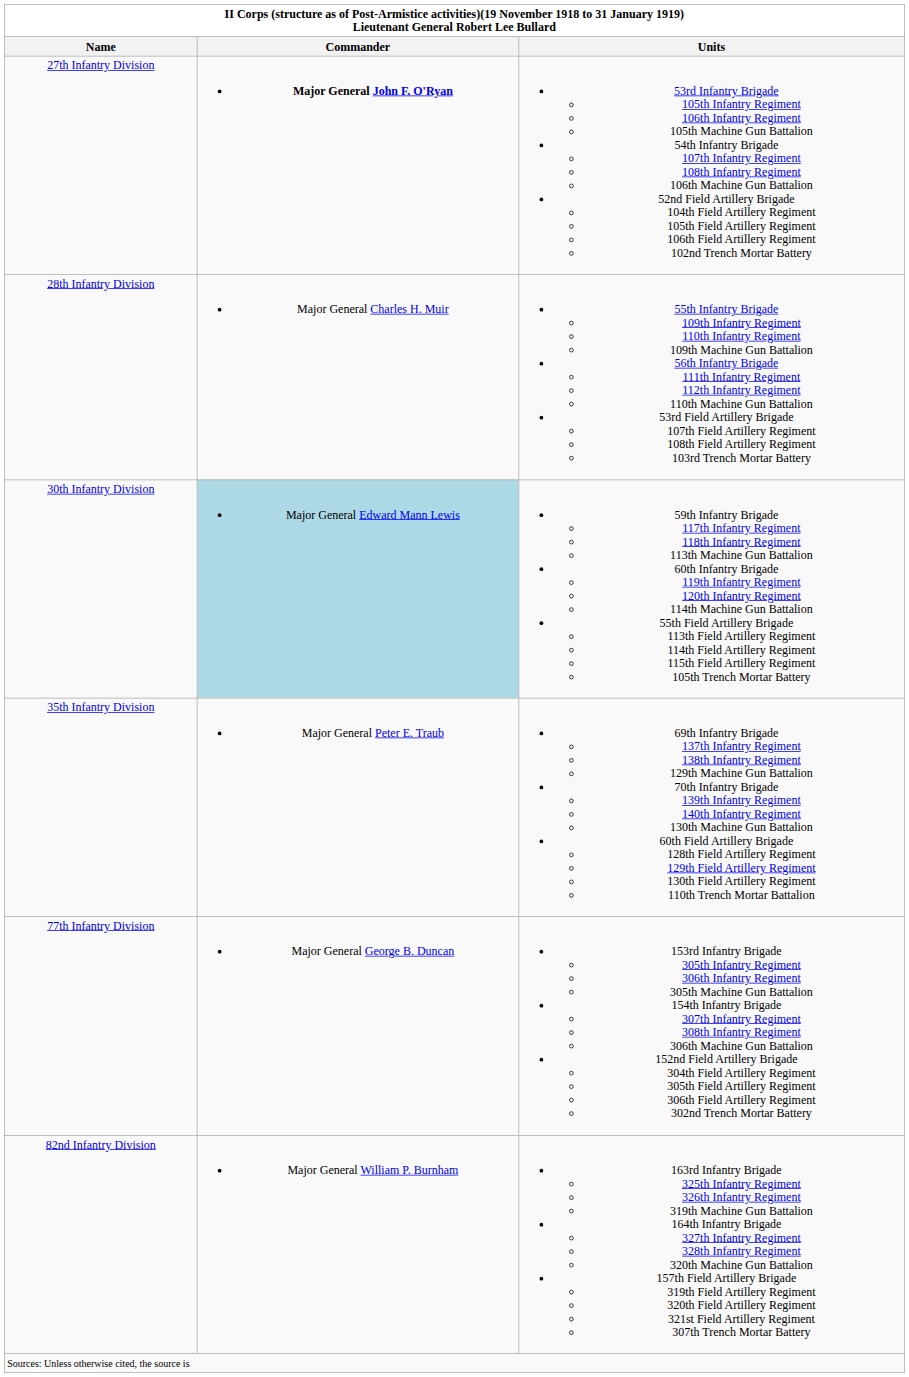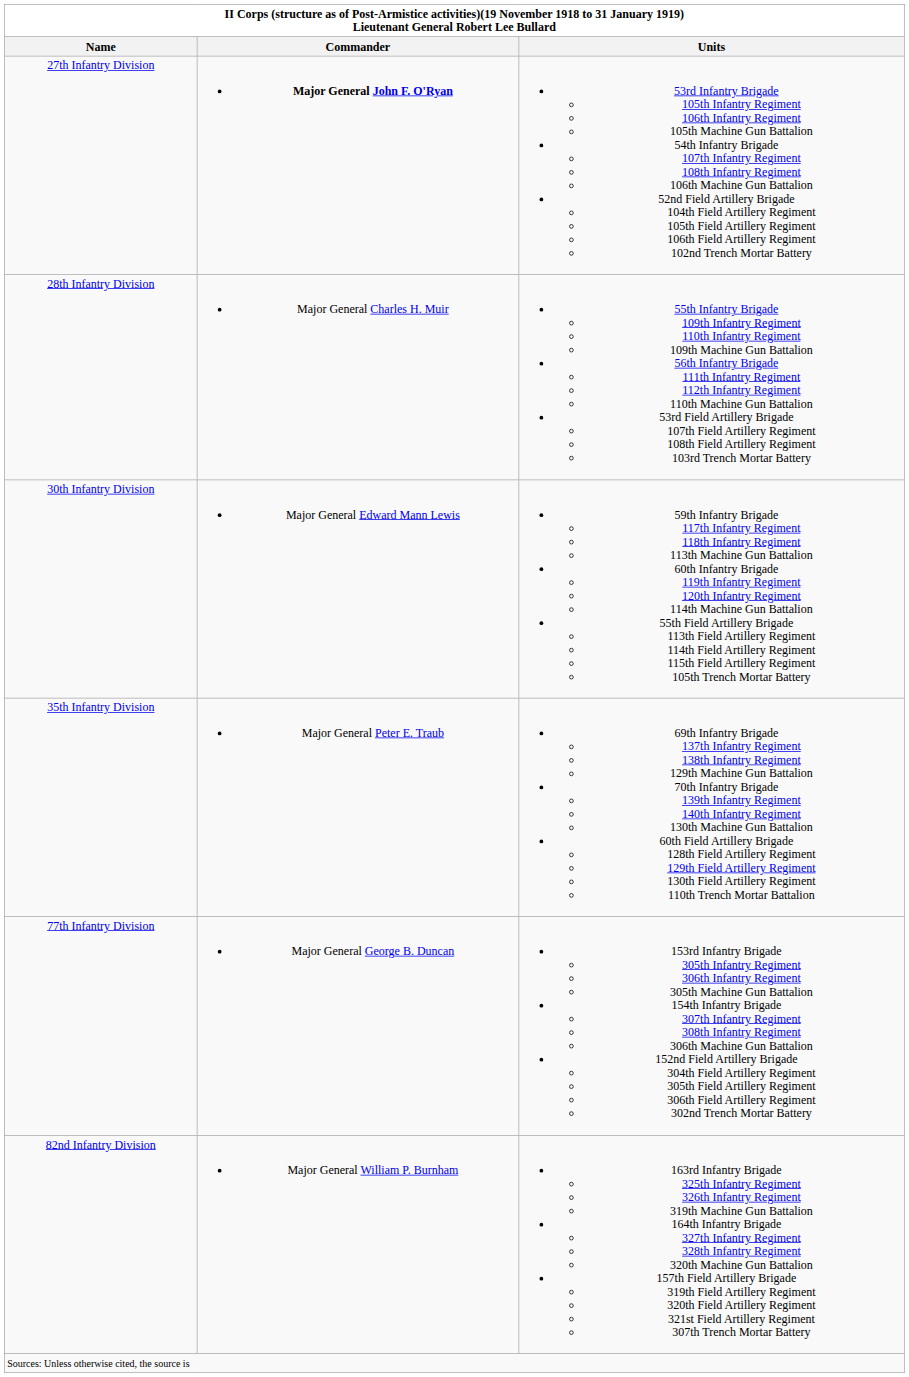(358, 515) lightblue background -> (358, 515) no background
